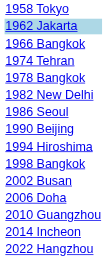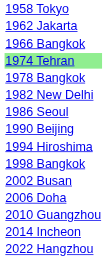(41, 26) lightblue background -> (41, 26) no background
(40, 60) no background -> (40, 60) lightgreen background
